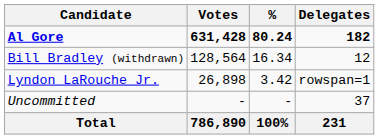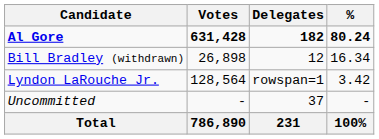columns swapped: (272, 15) <-> (334, 15)
(218, 59) 128,564 -> (222, 59) 26,898
(222, 80) 26,898 -> (218, 80) 128,564
